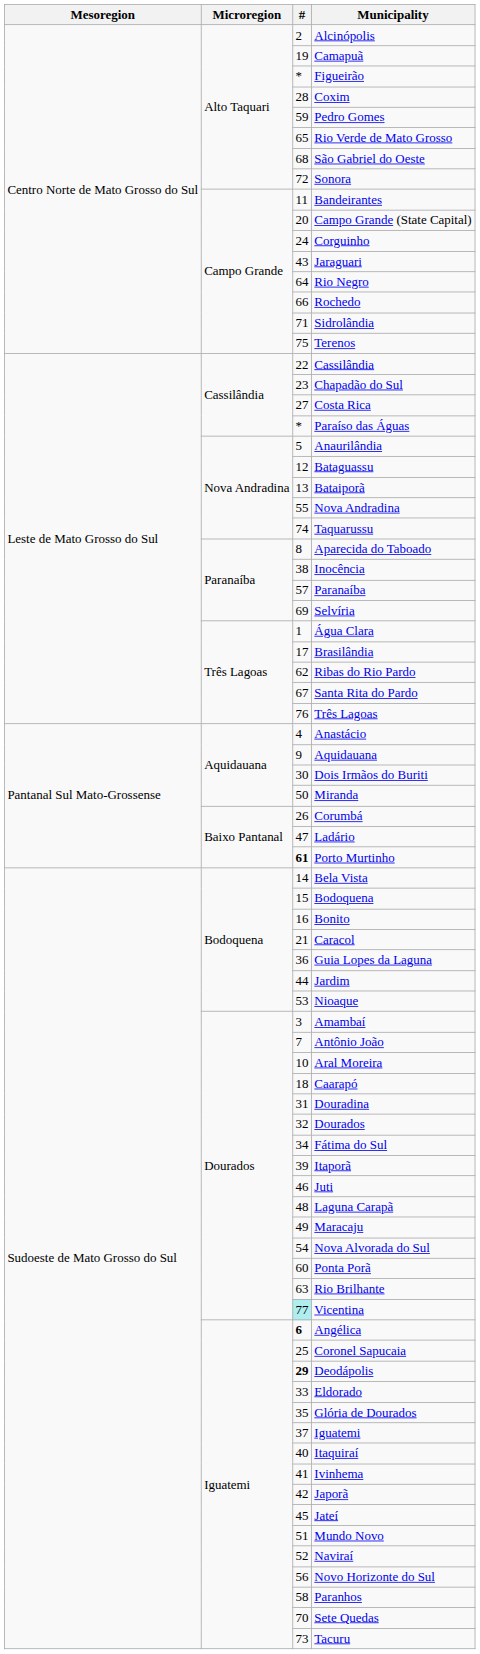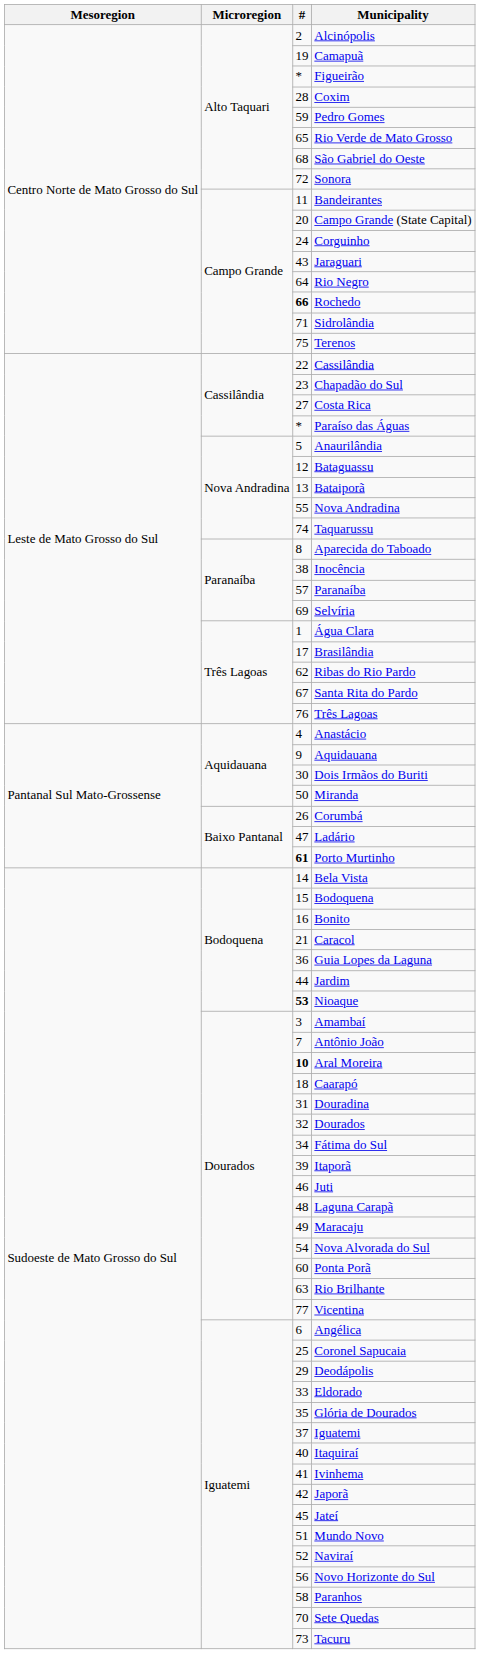(302, 302) normal -> (302, 302) bold
(302, 1001) normal -> (302, 1001) bold
(302, 1063) normal -> (302, 1063) bold
(302, 1309) paleturquoise background -> (302, 1309) no background
(299, 1330) bold -> (299, 1330) normal
(302, 1371) bold -> (302, 1371) normal
